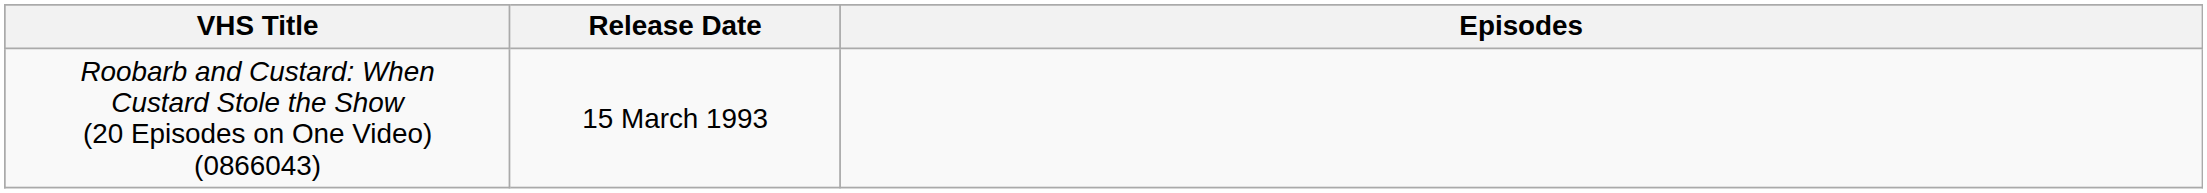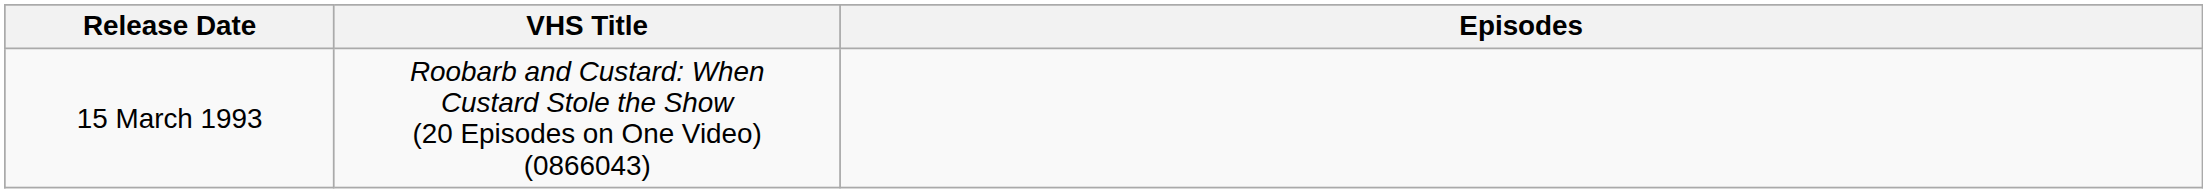columns swapped: (258, 26) <-> (675, 26)
